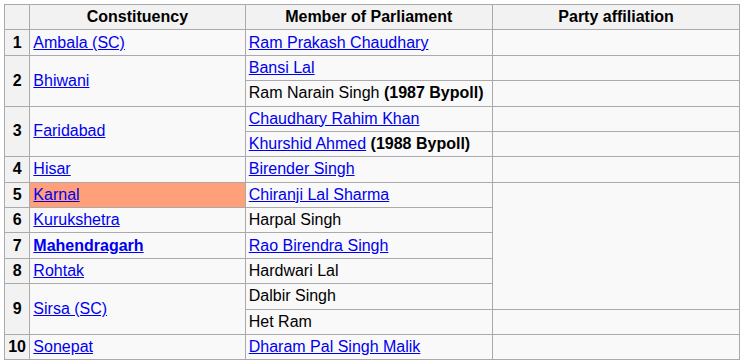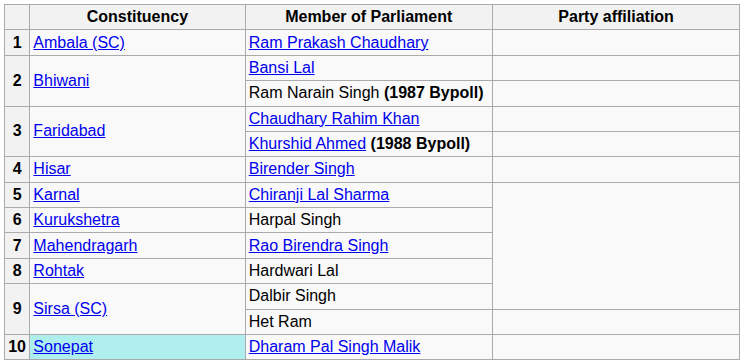(56, 194) lightsalmon background -> (56, 194) no background
(88, 245) bold -> (85, 245) normal
(63, 347) no background -> (63, 347) paleturquoise background
